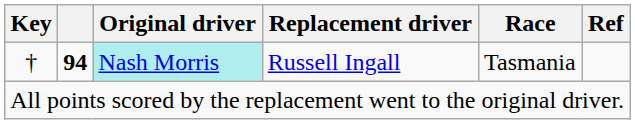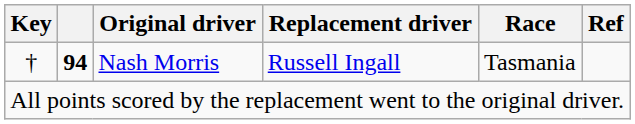(159, 61) paleturquoise background -> (159, 61) no background
